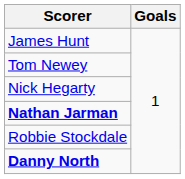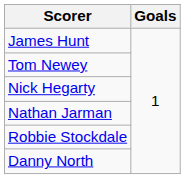(63, 112) bold -> (60, 112) normal
(54, 161) bold -> (51, 161) normal
